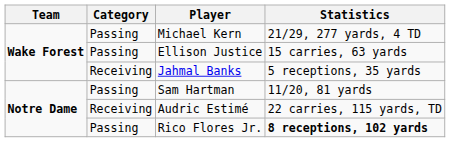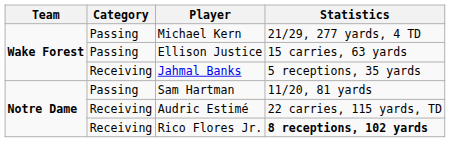(114, 128) Passing -> (121, 128) Receiving
